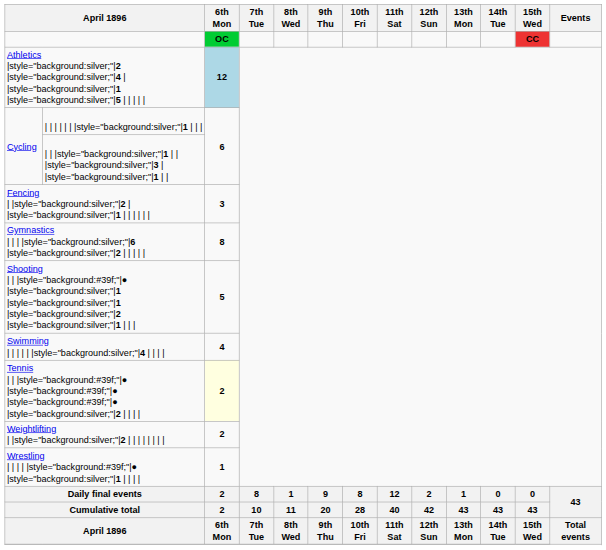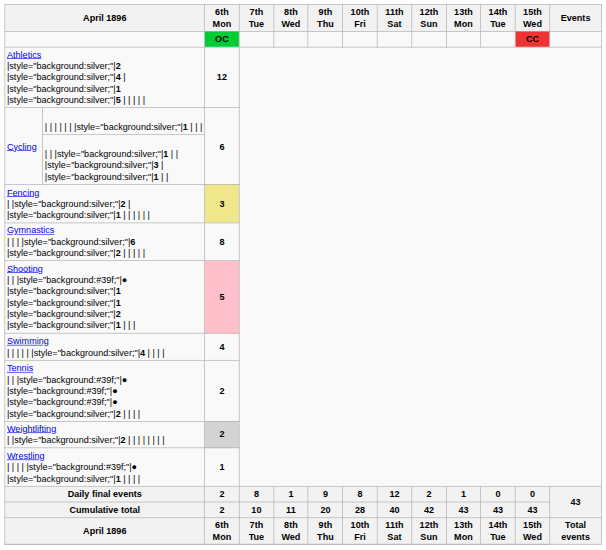(222, 77) lightblue background -> (222, 77) no background
(222, 203) no background -> (222, 203) khaki background
(222, 297) no background -> (222, 297) pink background
(222, 391) lightyellow background -> (222, 391) no background
(222, 435) no background -> (222, 435) lightgrey background
